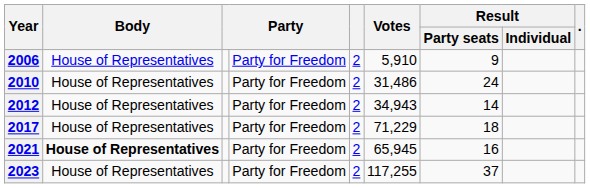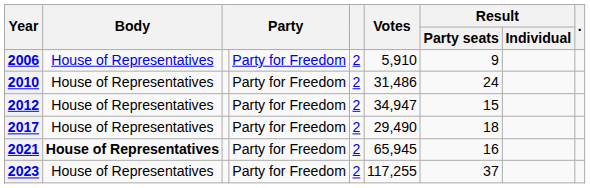(395, 105) 34,943 -> (395, 105) 34,947
(491, 105) 14 -> (491, 105) 15
(395, 128) 71,229 -> (395, 128) 29,490
